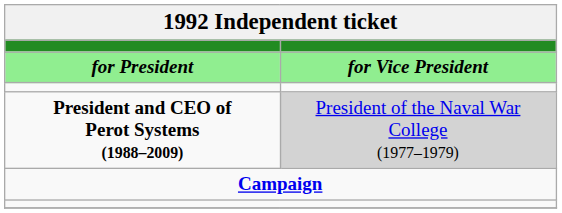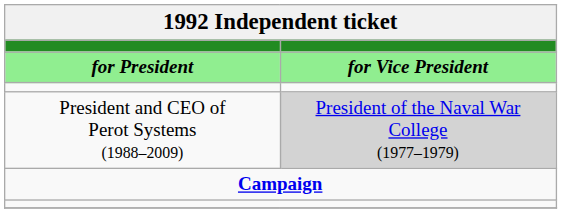(142, 130) bold -> (142, 130) normal
